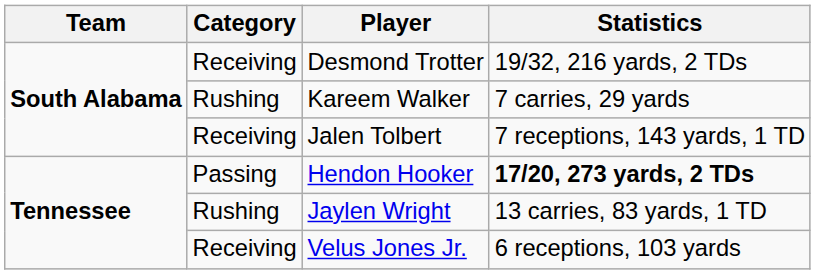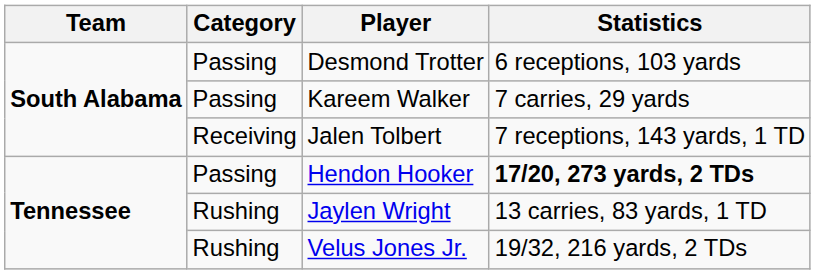(245, 61) Receiving -> (235, 61) Passing
(621, 61) 19/32, 216 yards, 2 TDs -> (618, 61) 6 receptions, 103 yards
(236, 99) Rushing -> (235, 99) Passing
(245, 249) Receiving -> (236, 249) Rushing
(618, 249) 6 receptions, 103 yards -> (621, 249) 19/32, 216 yards, 2 TDs
